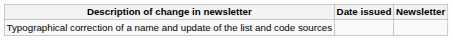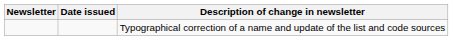columns swapped: (421, 12) <-> (169, 12)
